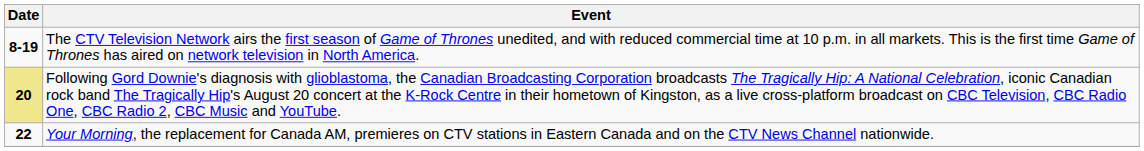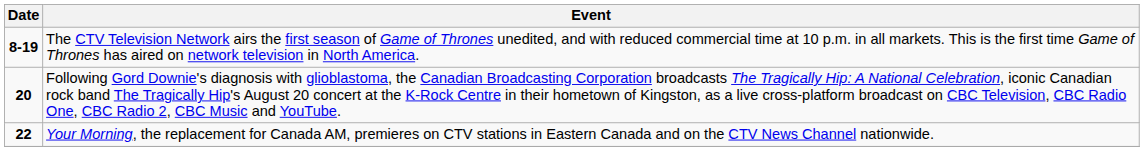(24, 94) khaki background -> (24, 94) no background
